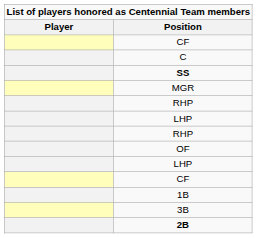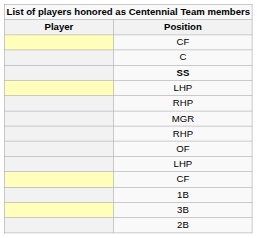(183, 88) MGR -> (183, 88) LHP
(183, 118) LHP -> (183, 118) MGR
(183, 225) bold -> (183, 225) normal
